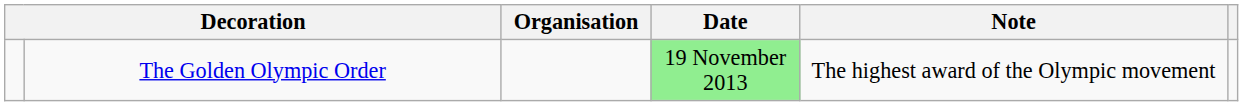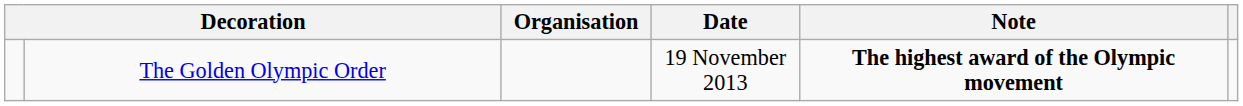(725, 69) lightgreen background -> (725, 69) no background
(1014, 69) normal -> (1014, 69) bold
